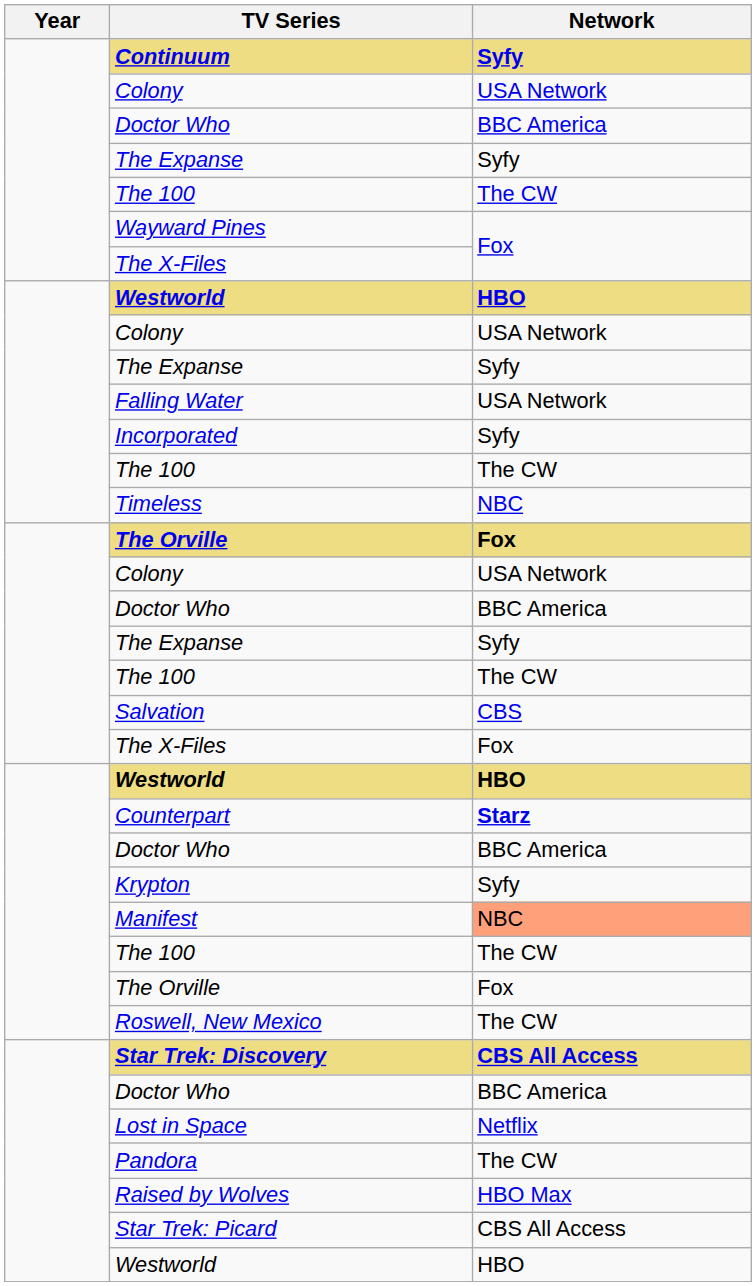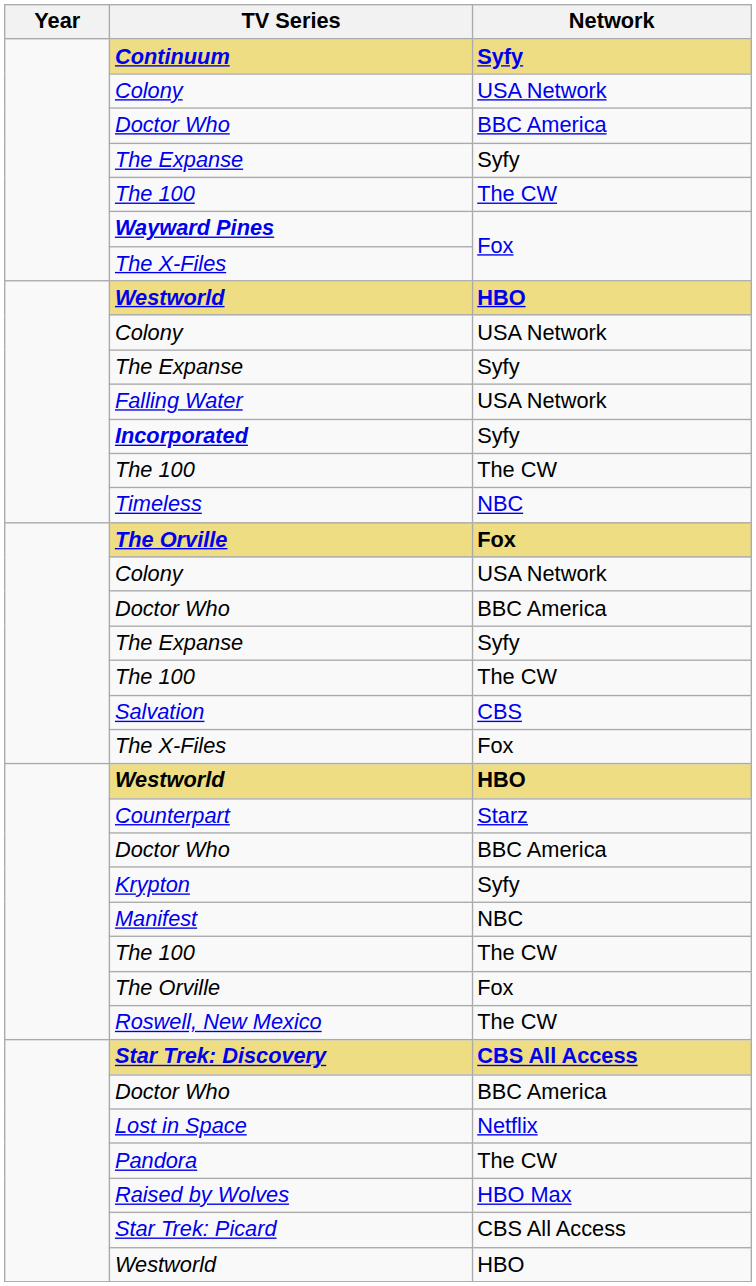(190, 228) normal -> (195, 228) bold
(176, 435) normal -> (181, 435) bold
(504, 815) bold -> (503, 815) normal
(500, 919) lightsalmon background -> (500, 919) no background
